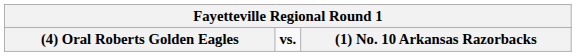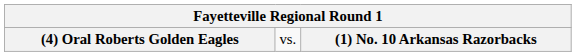(288, 39) bold -> (288, 39) normal
